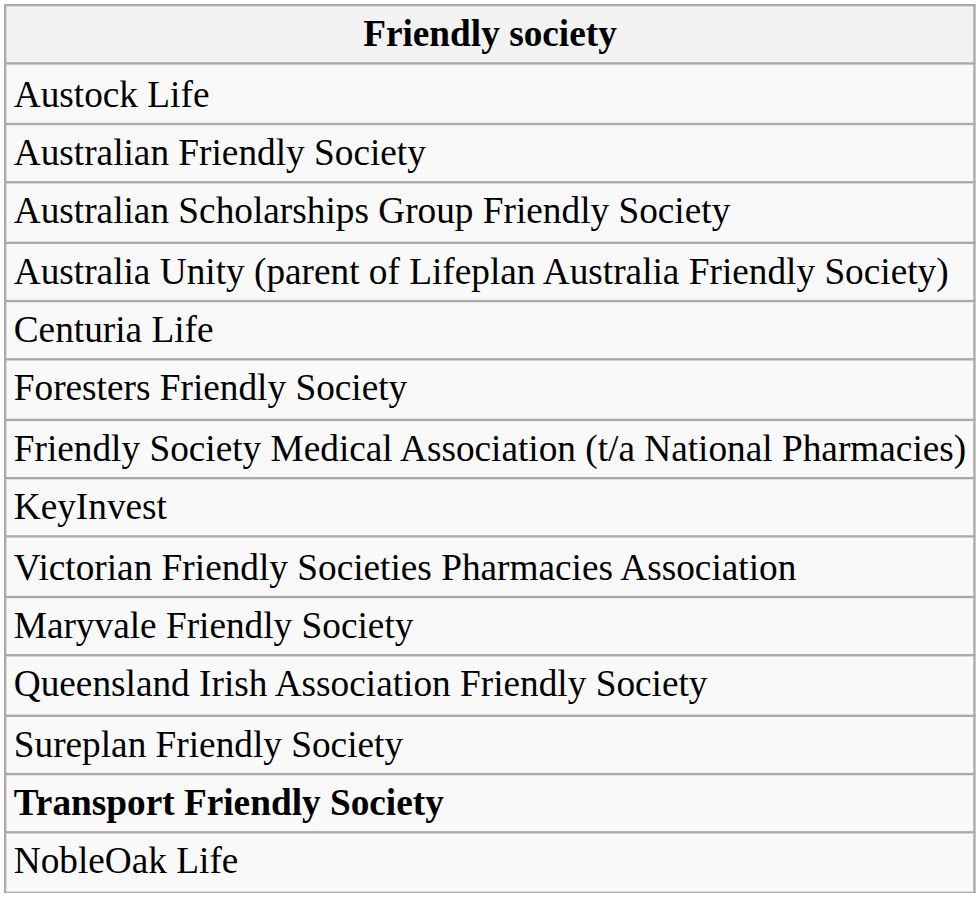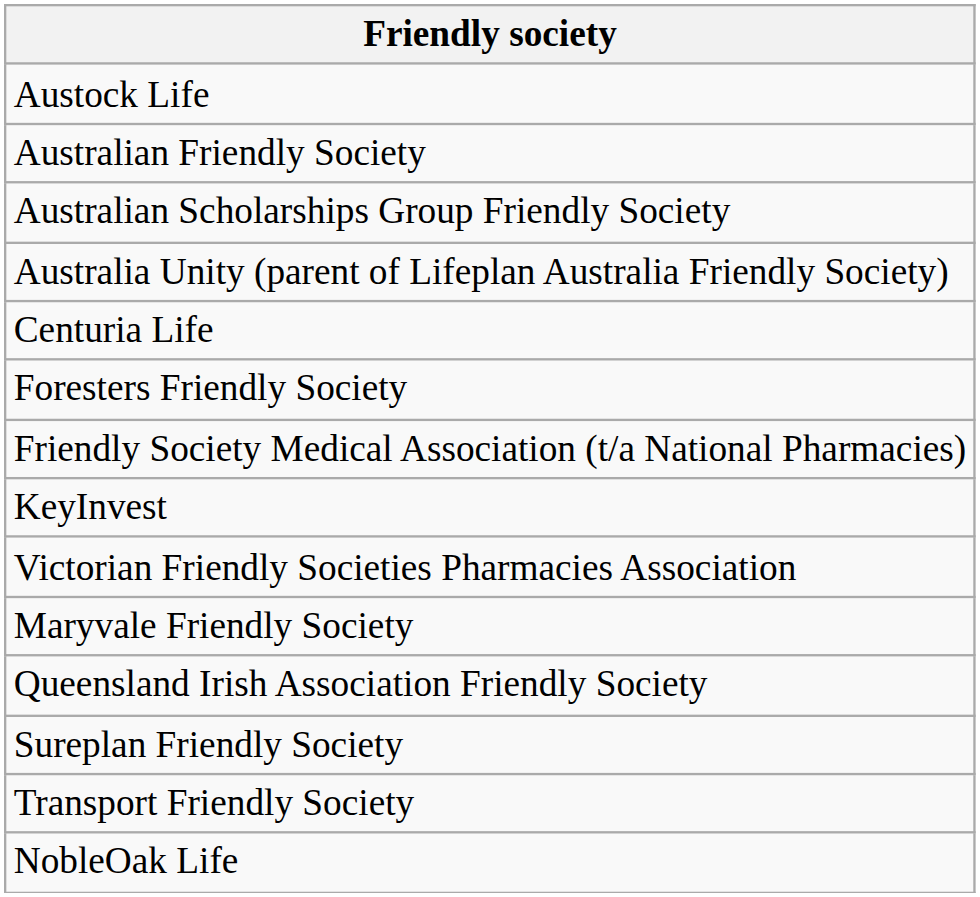(229, 802) bold -> (214, 802) normal
